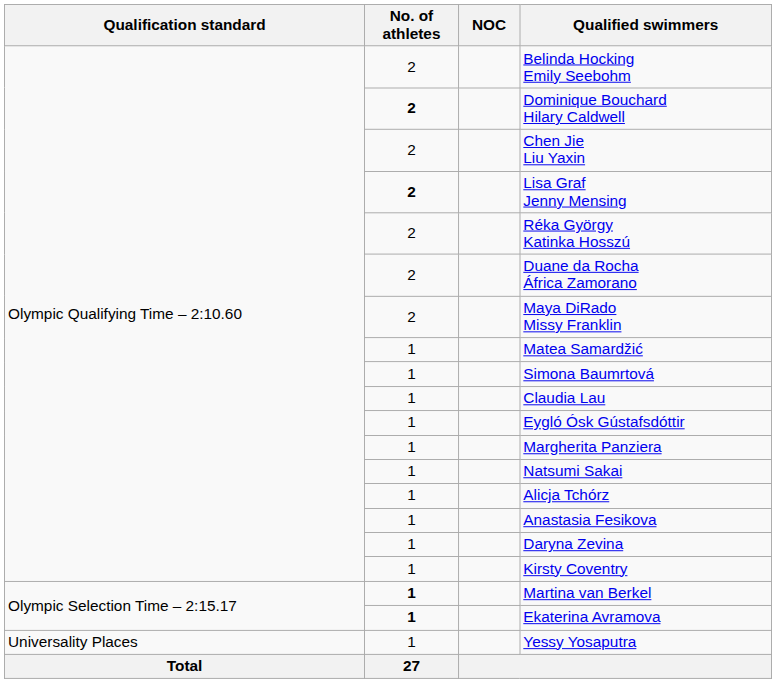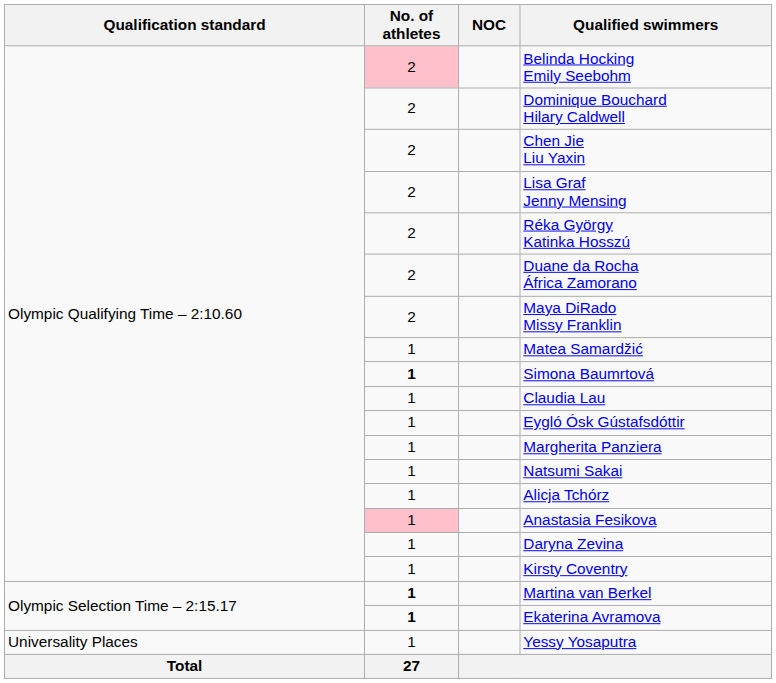(411, 66) no background -> (411, 66) pink background
(411, 108) bold -> (411, 108) normal
(411, 191) bold -> (411, 191) normal
(411, 374) normal -> (411, 374) bold
(411, 520) no background -> (411, 520) pink background
